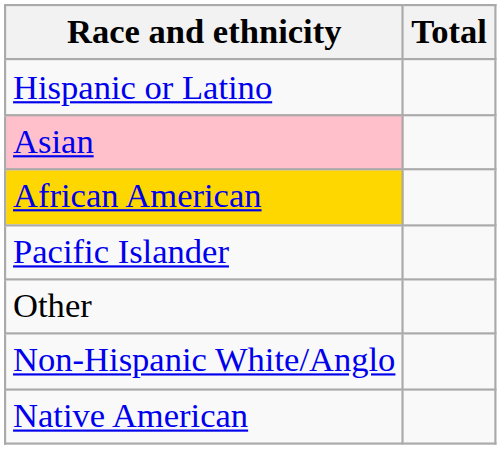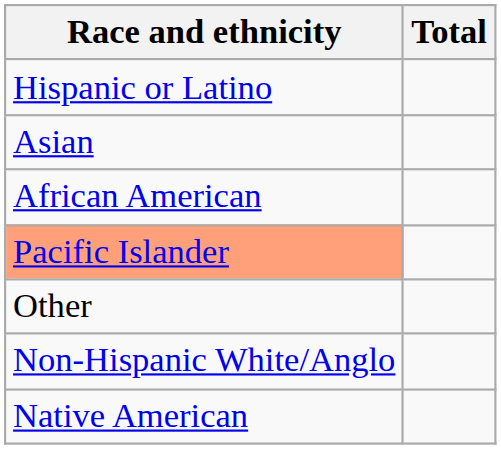(53, 141) pink background -> (53, 141) no background
(137, 196) gold background -> (137, 196) no background
(121, 251) no background -> (121, 251) lightsalmon background
